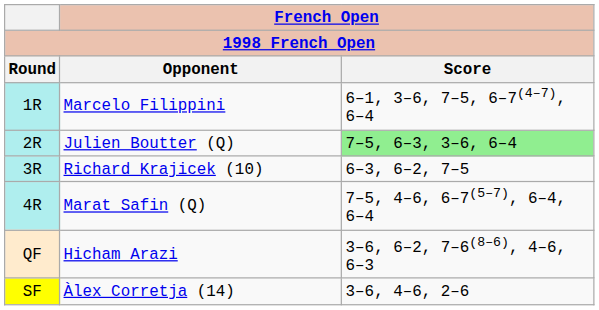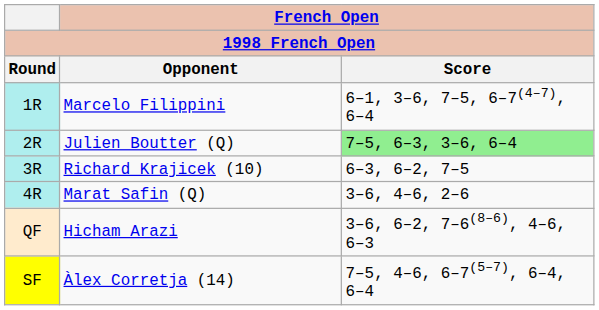(456, 206) 7–5, 4–6, 6–7(5–7), 6–4, 6–4 -> (407, 195) 3–6, 4–6, 2–6
(407, 291) 3–6, 4–6, 2–6 -> (456, 280) 7–5, 4–6, 6–7(5–7), 6–4, 6–4
